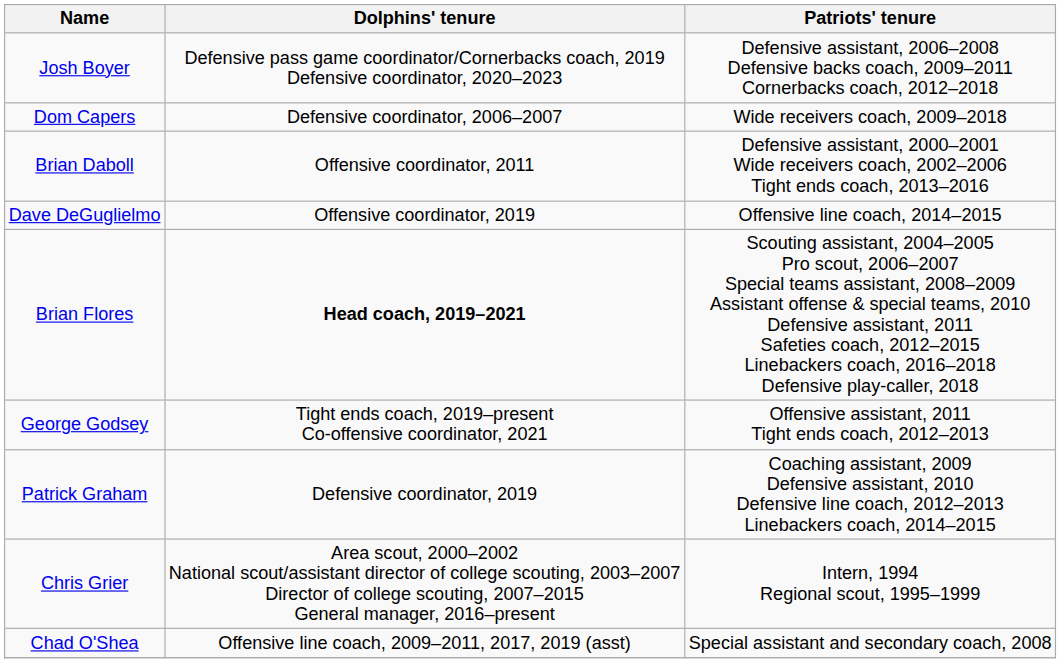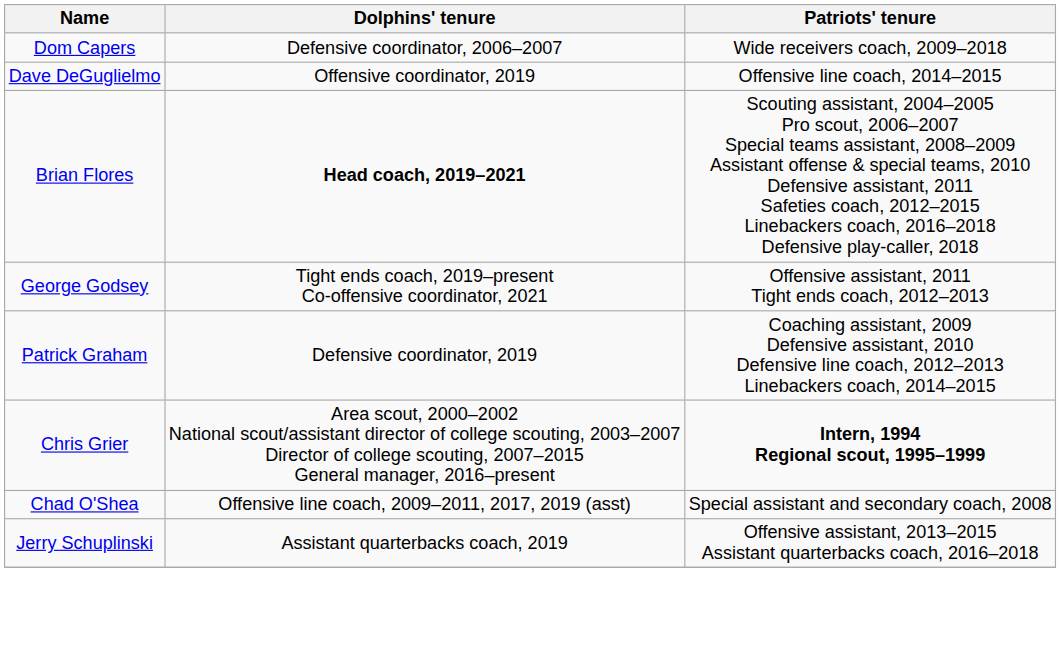- row: (85, 67)
- row: (85, 165)
(870, 583) normal -> (870, 445) bold
+ row: (85, 543)
